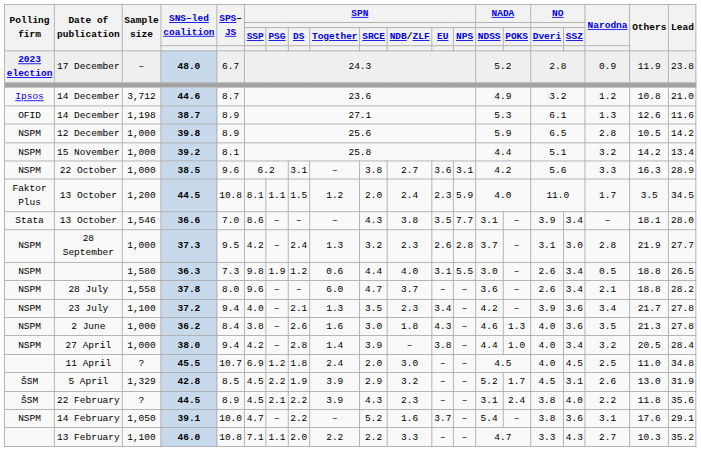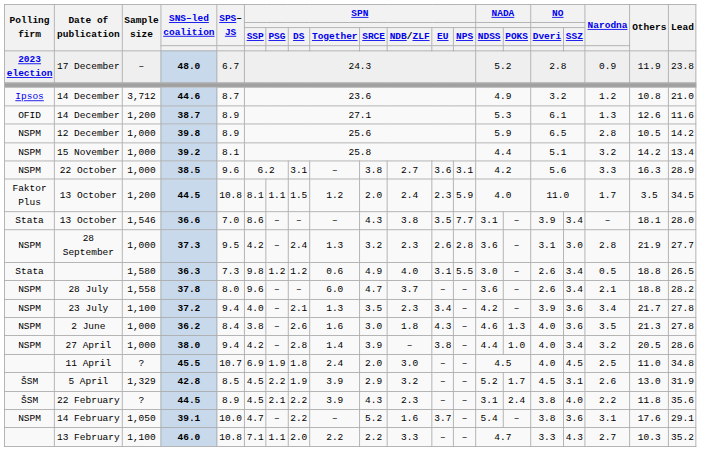(141, 115) 1,198 -> (141, 115) 1,200
(489, 246) 3.7 -> (489, 246) 3.6
(30, 271) NSPM -> (30, 271) Stata
(277, 271) 1.9 -> (277, 271) 1.2
(374, 271) 4.4 -> (374, 271) 4.9
(682, 345) 28.4 -> (682, 345) 28.6
(277, 363) 1.2 -> (277, 363) 1.9
